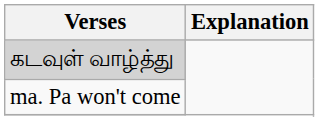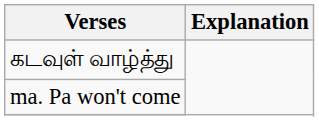(92, 58) lightgrey background -> (92, 58) no background
